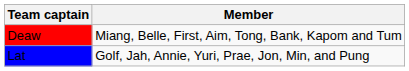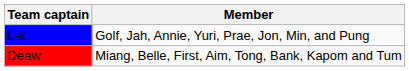rows swapped: (24, 35) <-> (16, 55)
